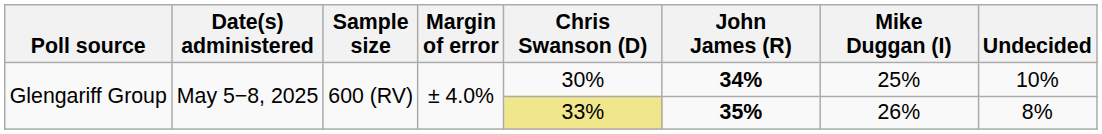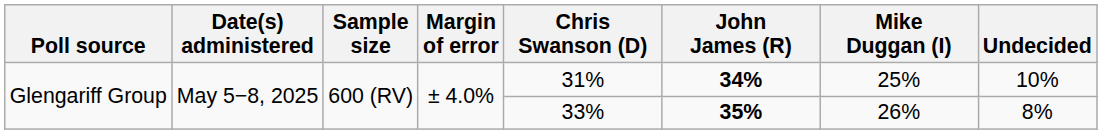(583, 79) 30% -> (583, 79) 31%
(583, 113) khaki background -> (583, 113) no background
